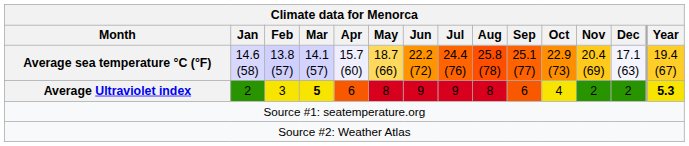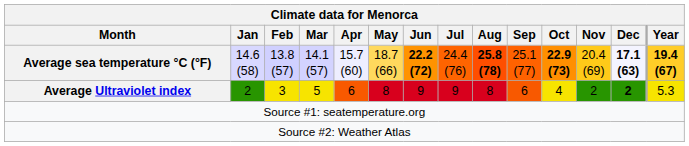(421, 63) normal -> (421, 63) bold
(490, 63) normal -> (490, 63) bold
(559, 63) normal -> (559, 63) bold
(628, 63) normal -> (628, 63) bold
(666, 63) normal -> (666, 63) bold
(317, 91) bold -> (317, 91) normal
(628, 91) normal -> (628, 91) bold
(666, 91) bold -> (666, 91) normal
